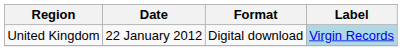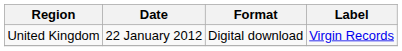(352, 35) lightblue background -> (352, 35) no background
